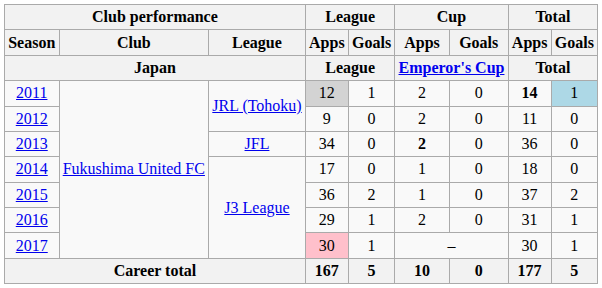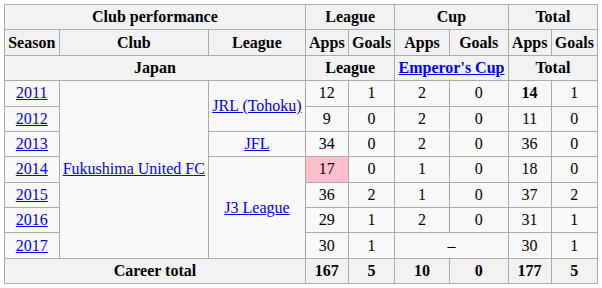(327, 93) lightgrey background -> (327, 93) no background
(574, 93) lightblue background -> (574, 93) no background
(422, 144) bold -> (422, 144) normal
(327, 169) no background -> (327, 169) pink background
(327, 245) pink background -> (327, 245) no background
